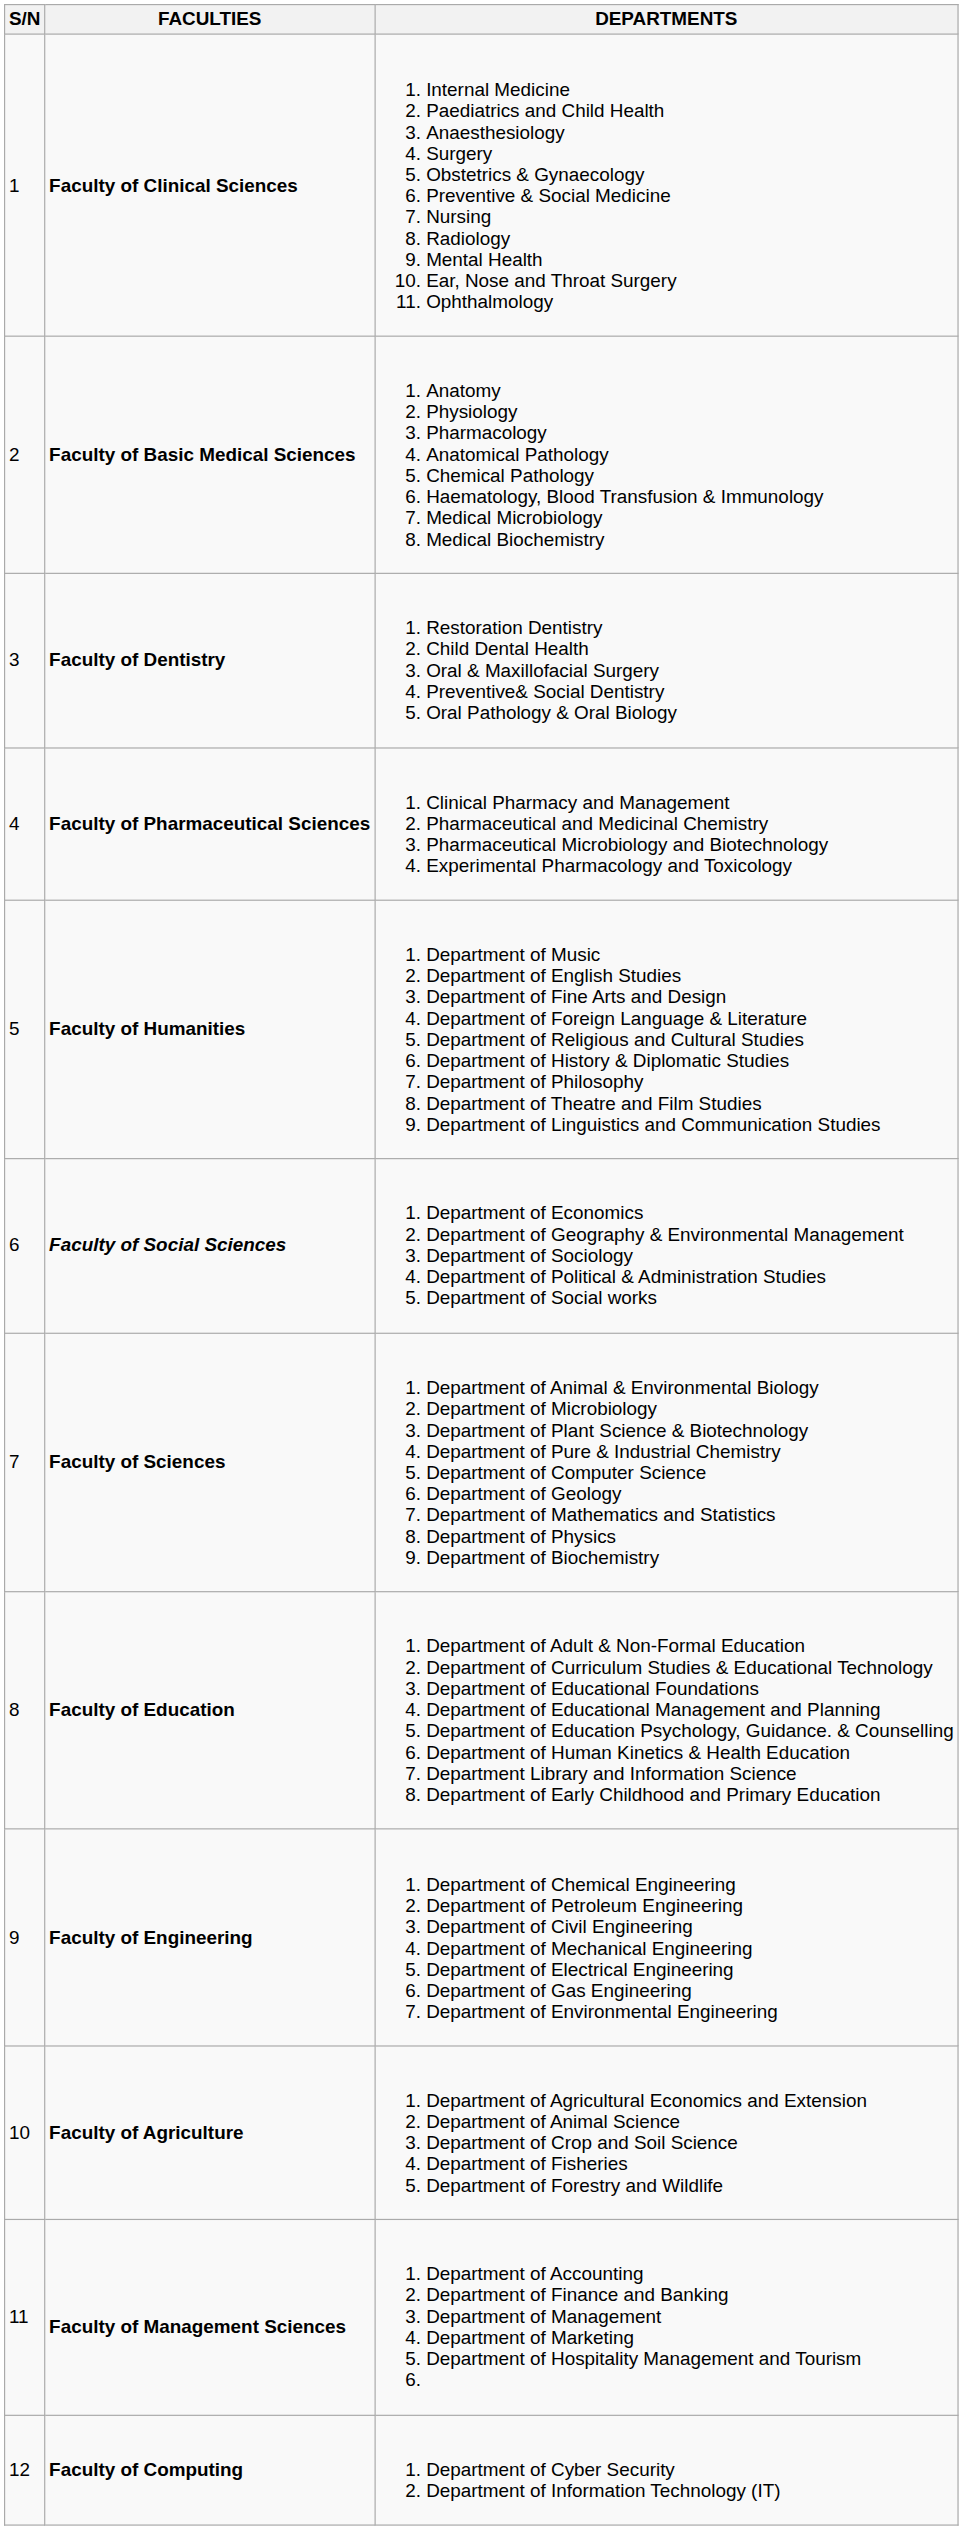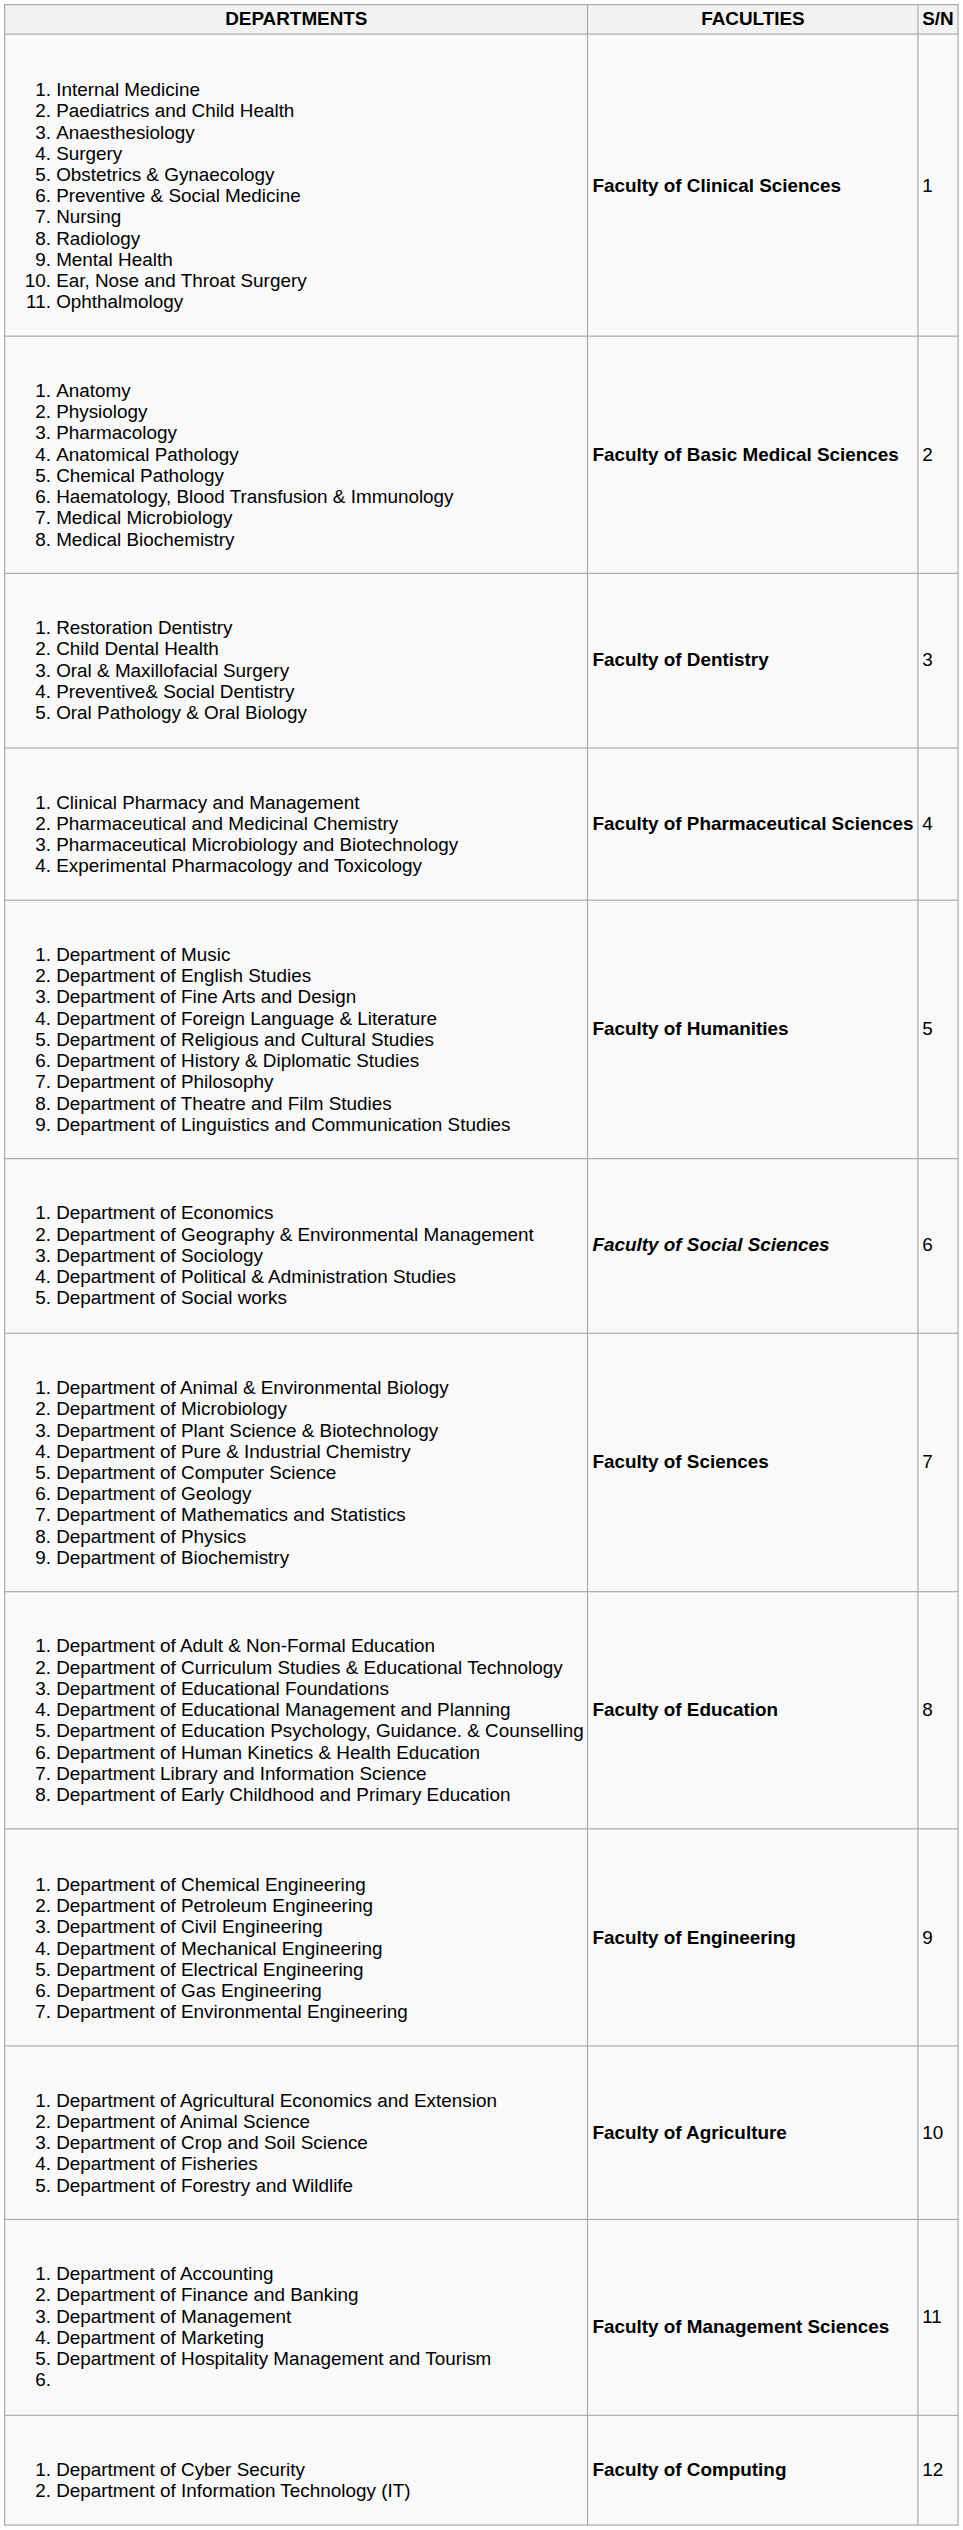columns swapped: (25, 19) <-> (666, 19)
